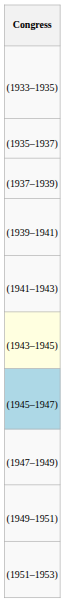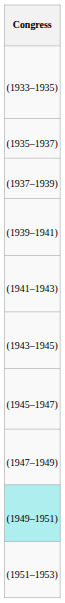(32, 345) lightyellow background -> (32, 345) no background
(32, 404) lightblue background -> (32, 404) no background
(32, 518) no background -> (32, 518) paleturquoise background
